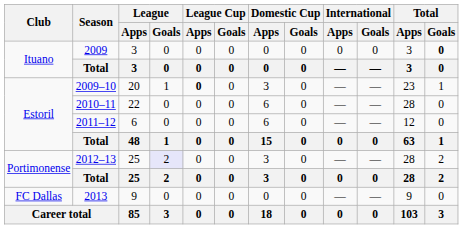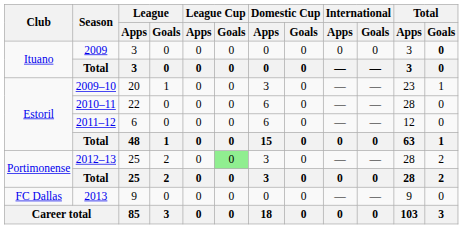(199, 86) bold -> (199, 86) normal
(166, 159) lavender background -> (166, 159) no background
(231, 159) no background -> (231, 159) lightgreen background
